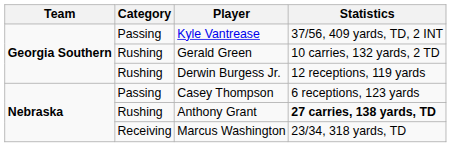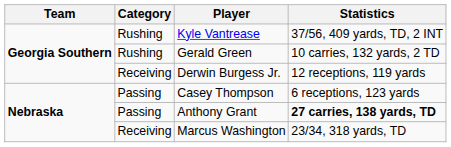(139, 34) Passing -> (140, 34) Rushing
(140, 73) Rushing -> (145, 73) Receiving
(140, 112) Rushing -> (139, 112) Passing
